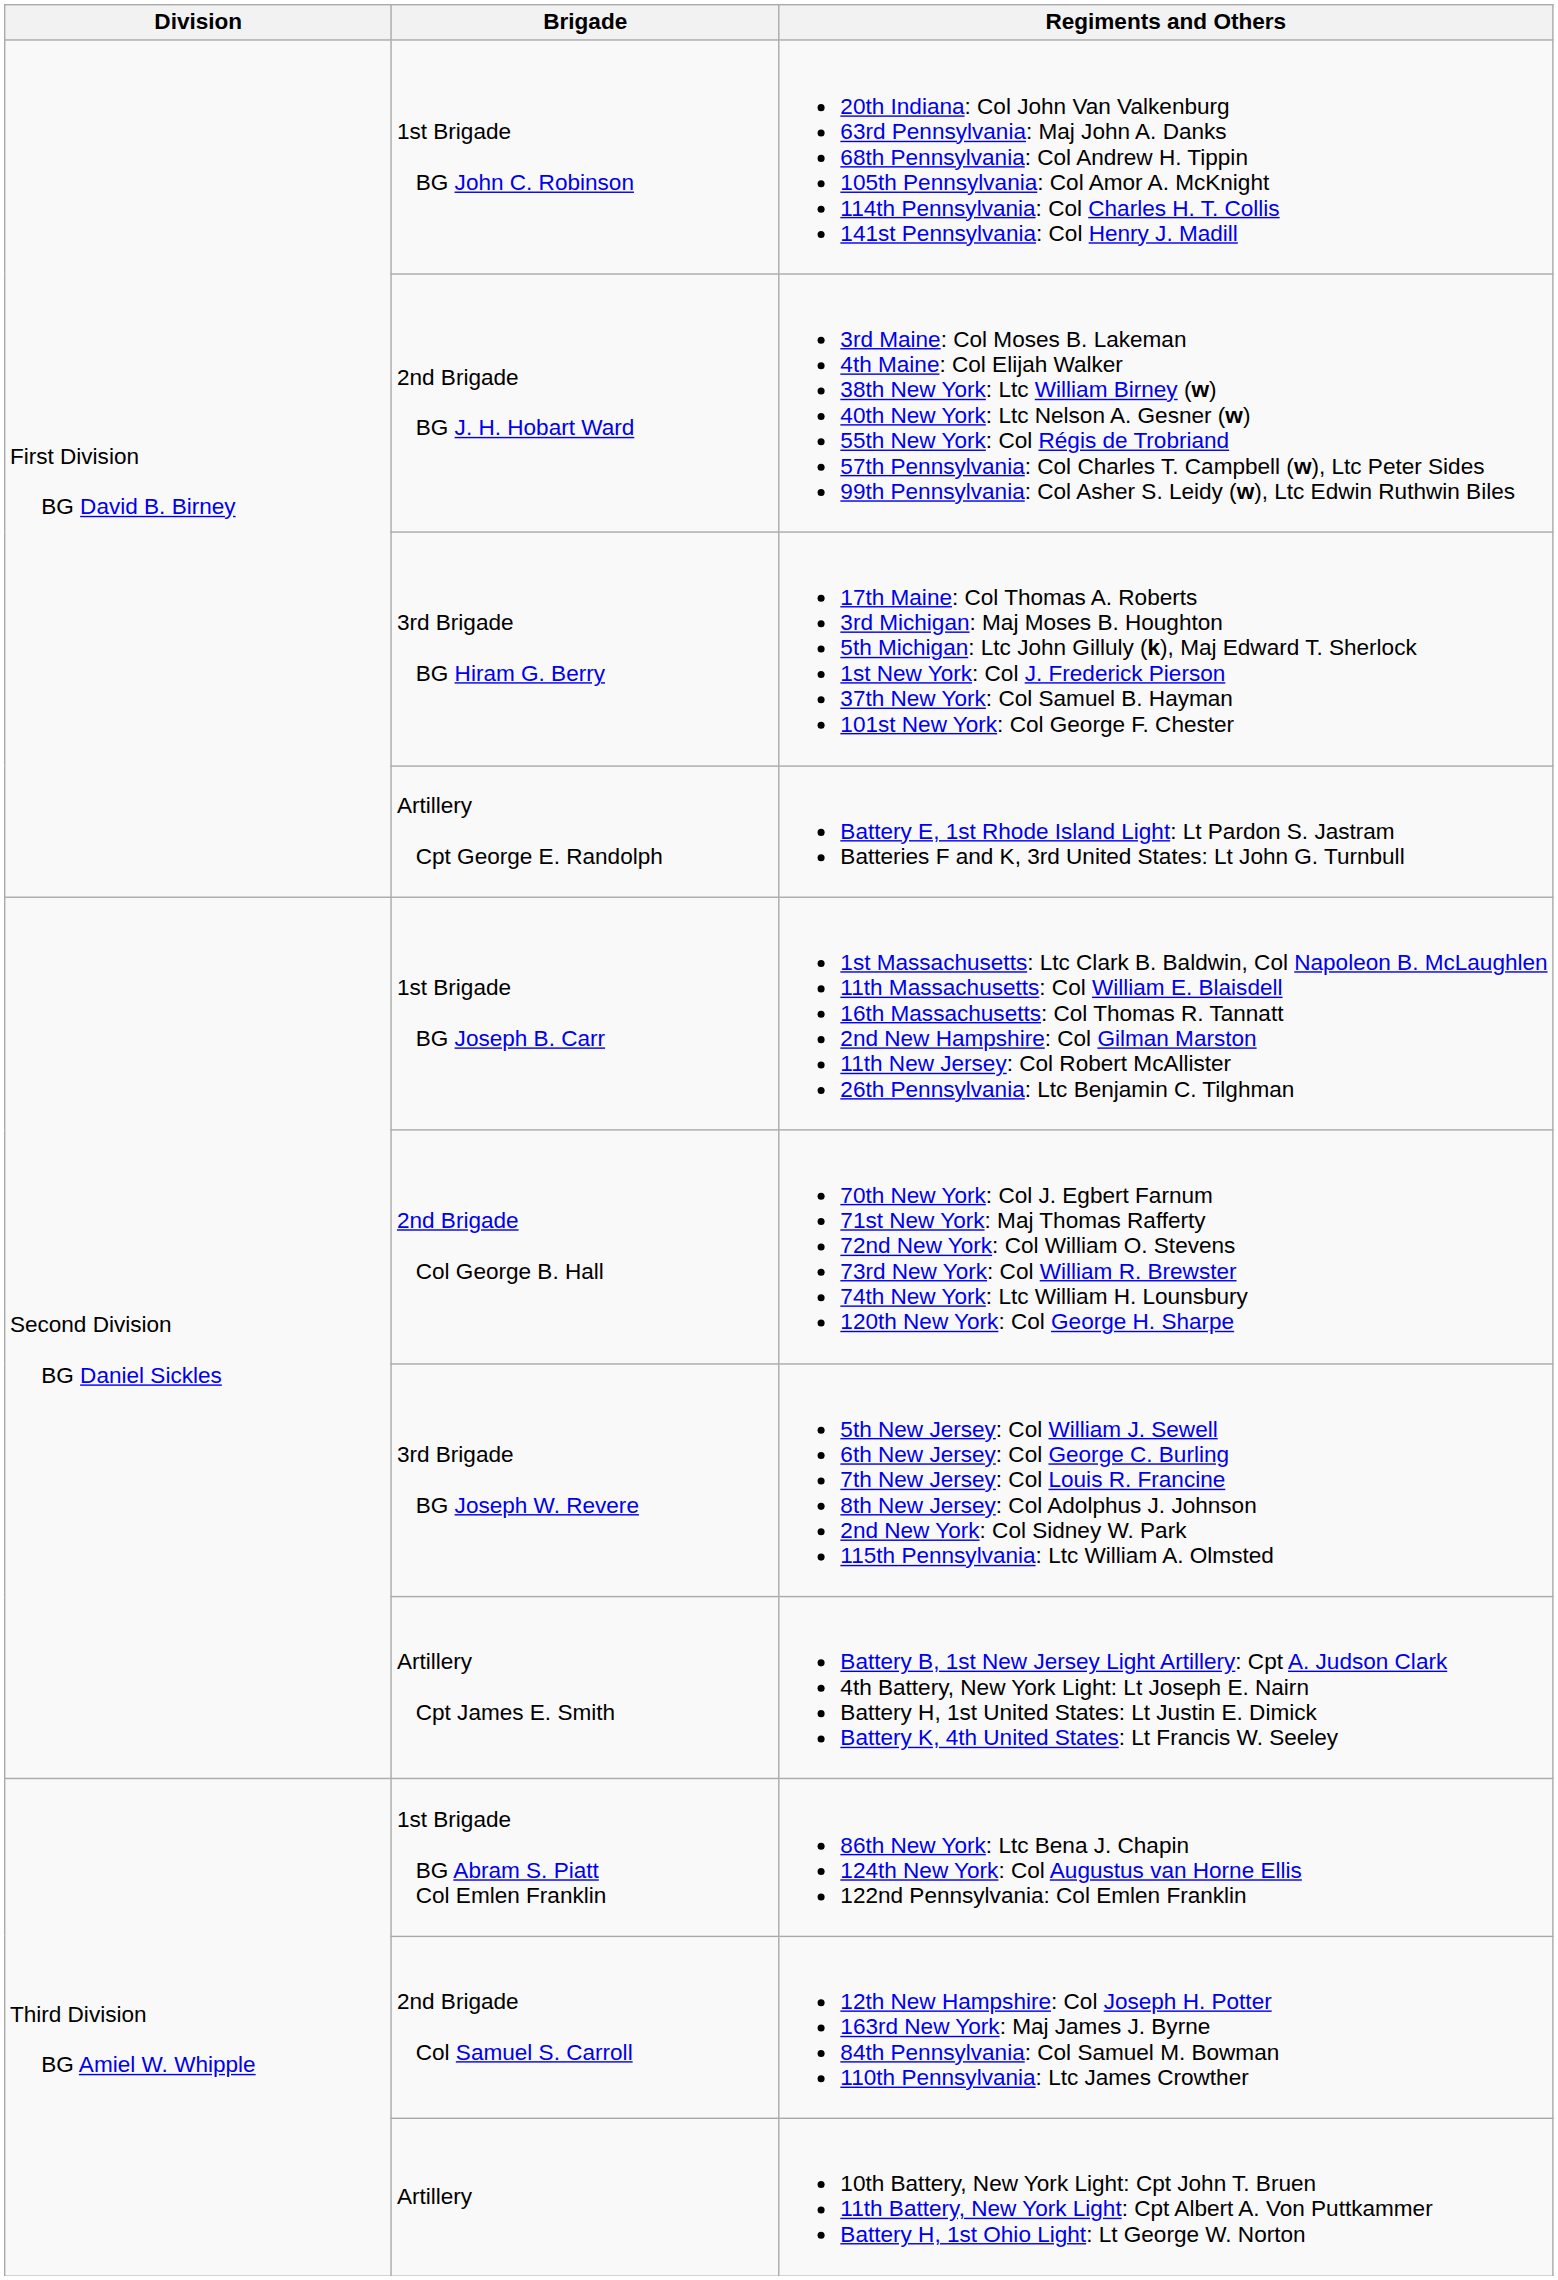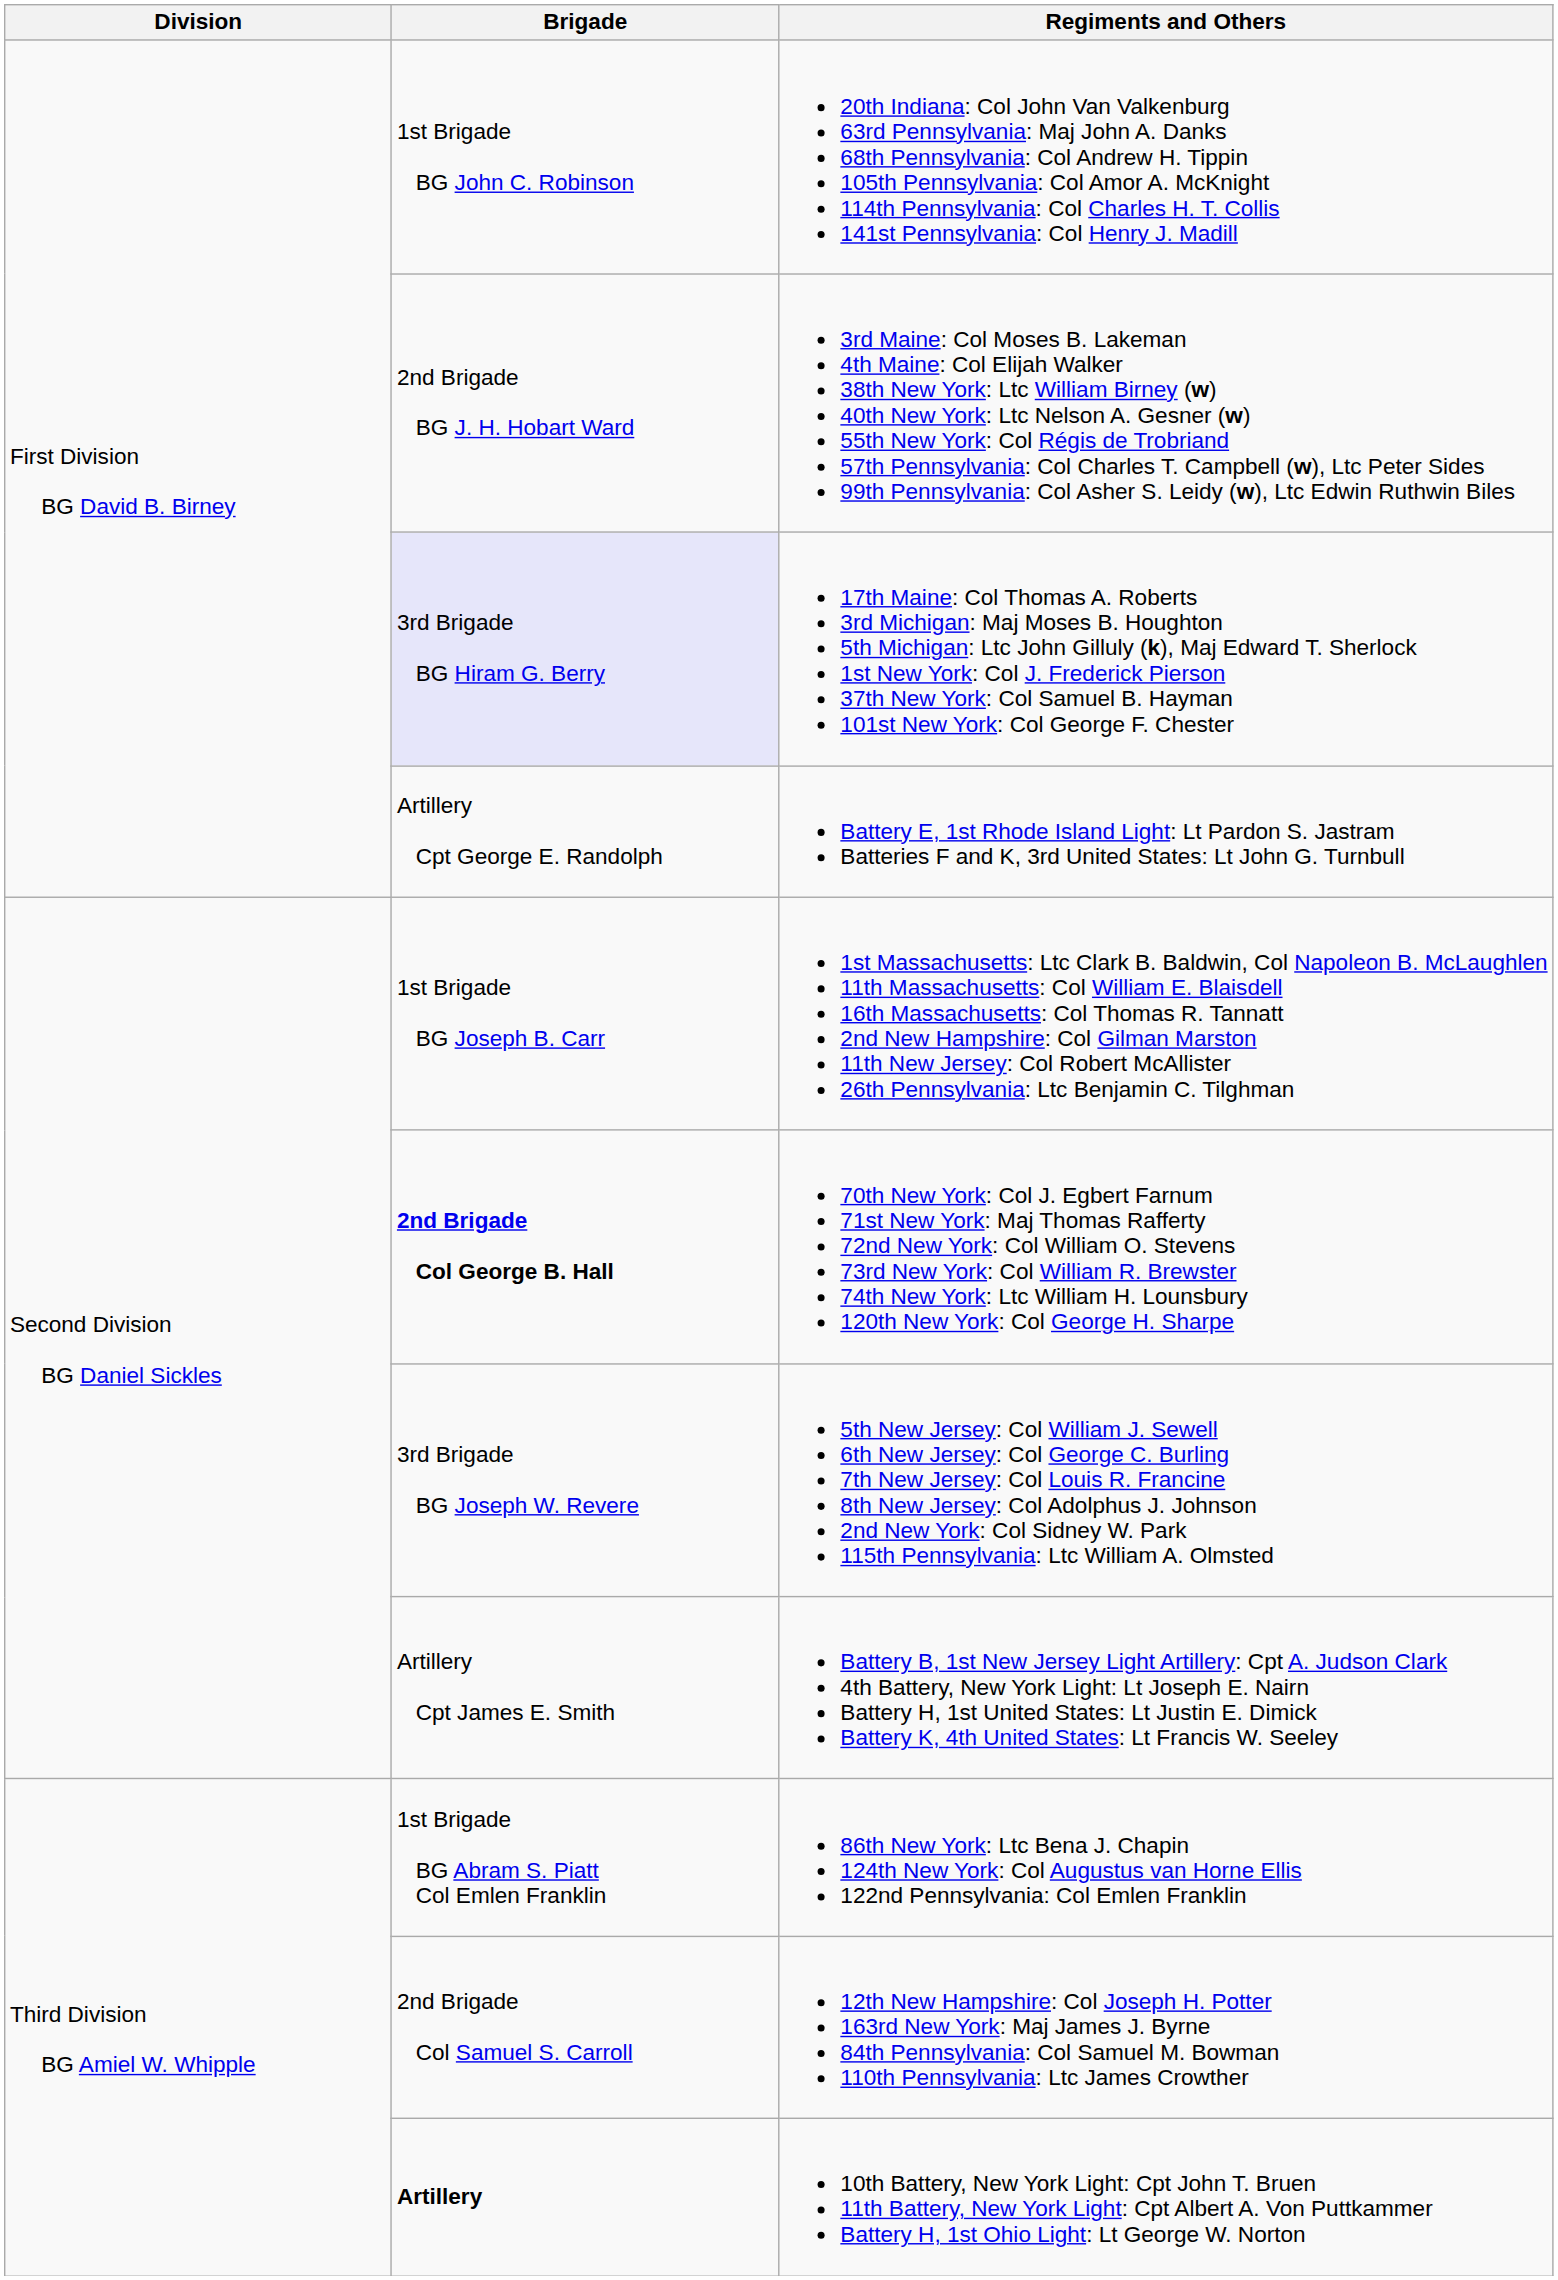(501, 648) no background -> (501, 648) lavender background
(500, 1246) normal -> (505, 1246) bold
(435, 2196) normal -> (440, 2196) bold
